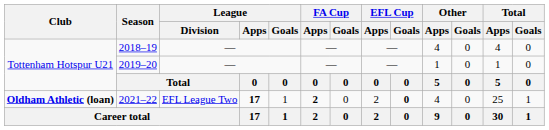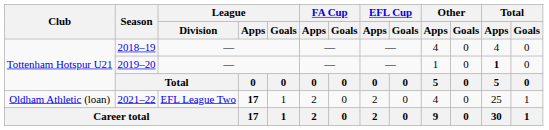(498, 64) normal -> (496, 64) bold
(60, 99) bold -> (60, 99) normal
(315, 99) bold -> (314, 99) normal
(407, 99) bold -> (405, 99) normal
